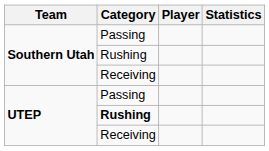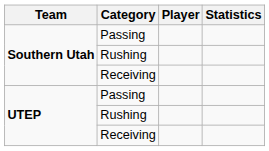(126, 115) bold -> (123, 115) normal
